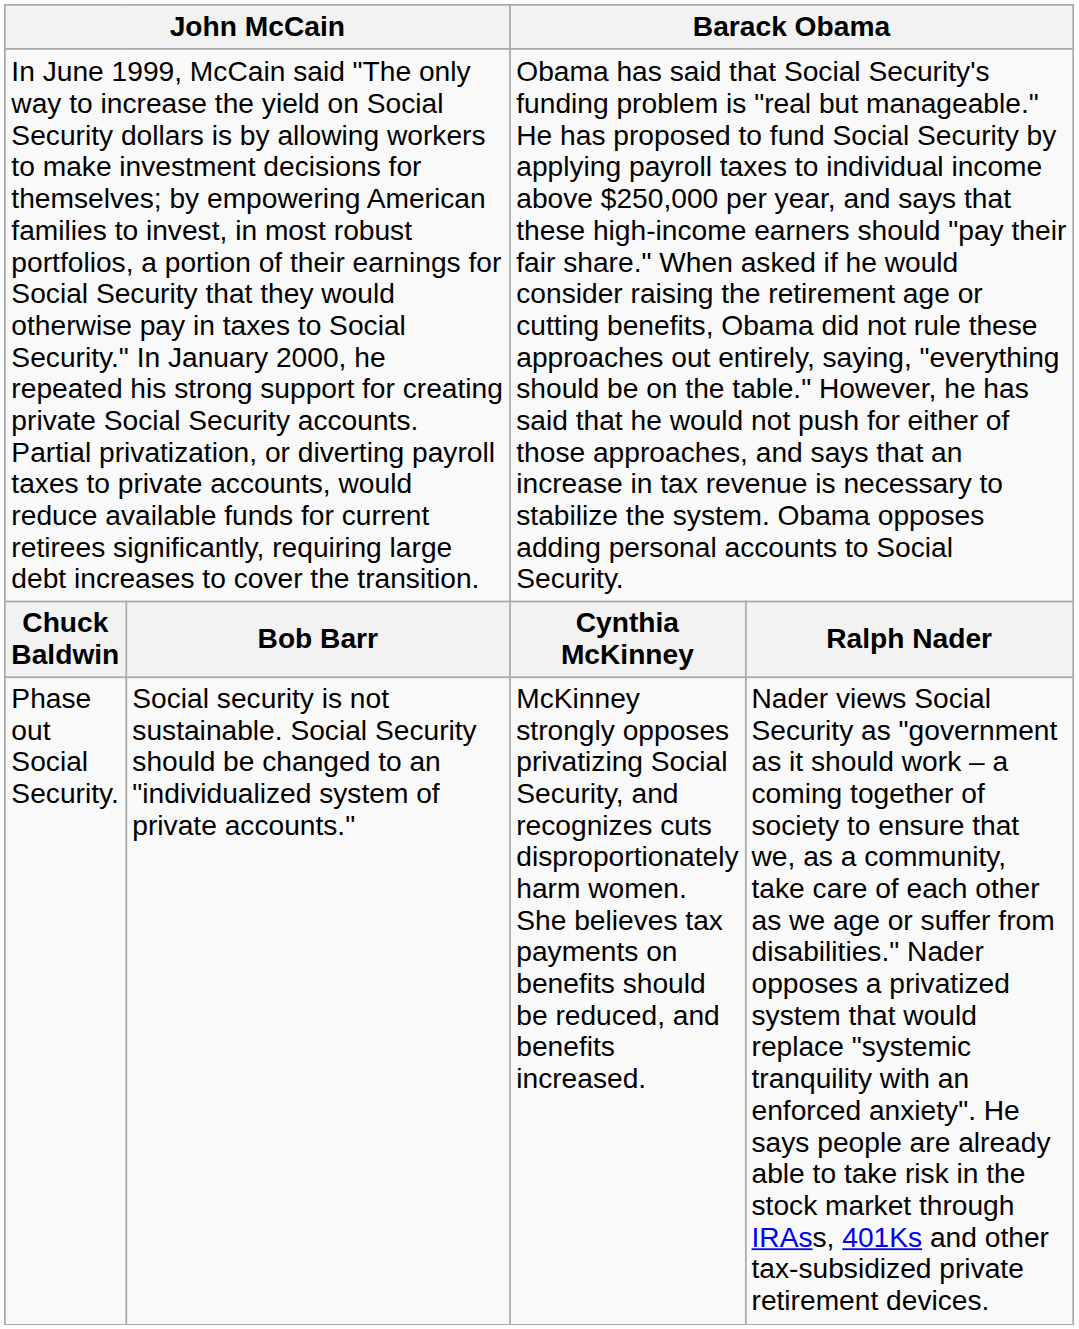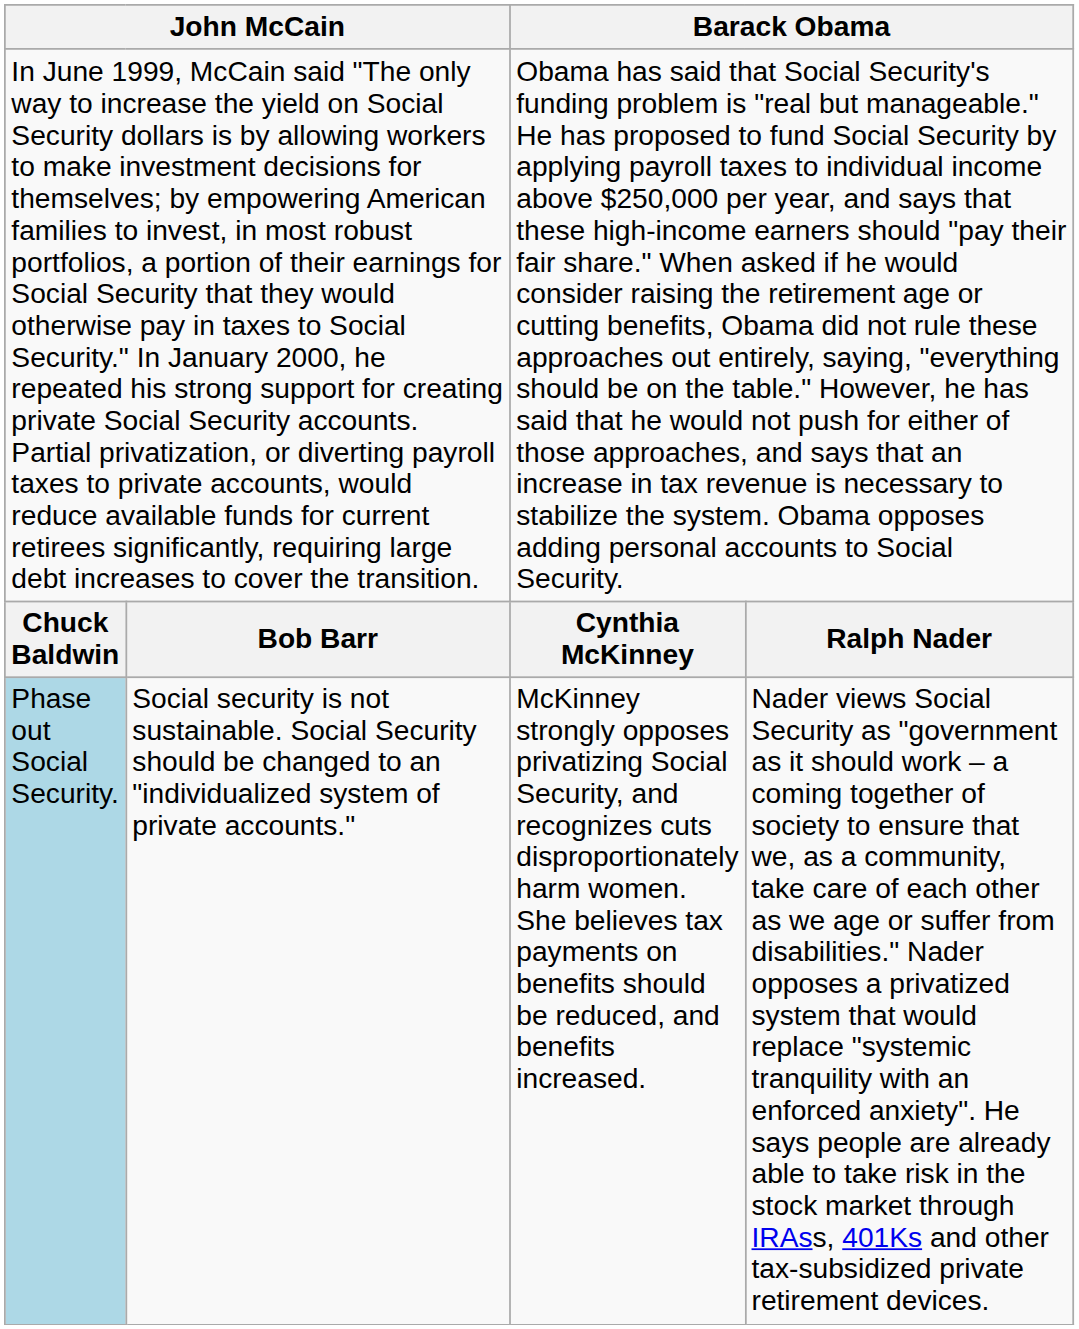(65, 746) no background -> (65, 746) lightblue background
